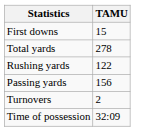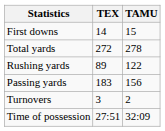+ column: (108, 14)
